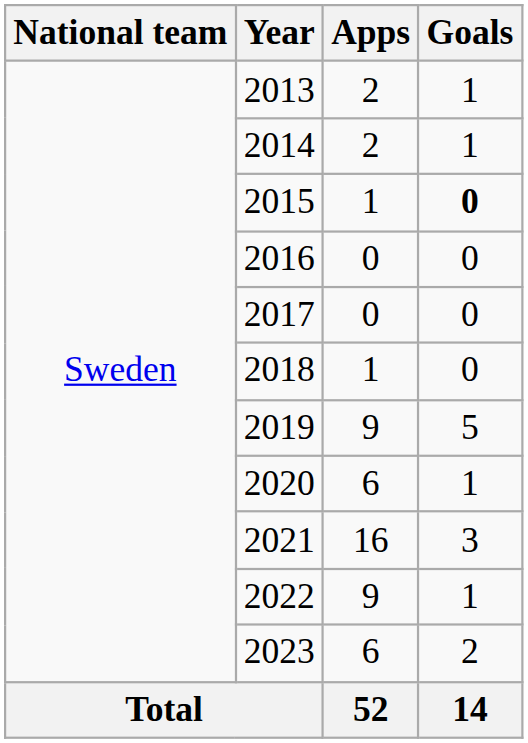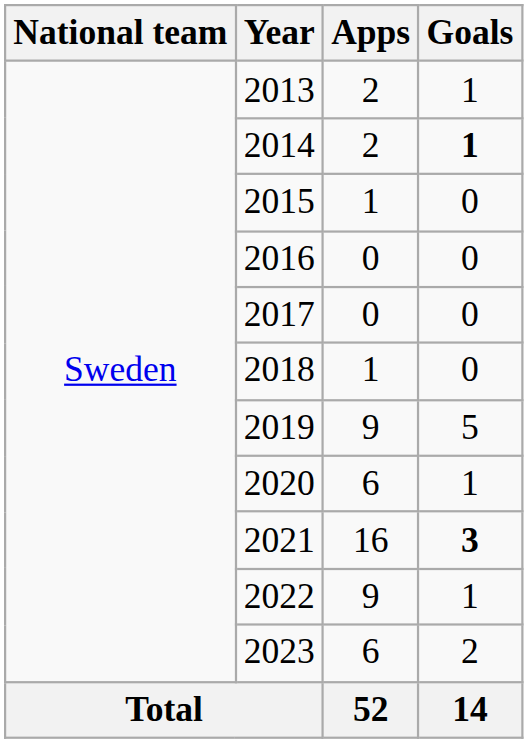(470, 145) normal -> (470, 145) bold
(470, 201) bold -> (470, 201) normal
(470, 539) normal -> (470, 539) bold
